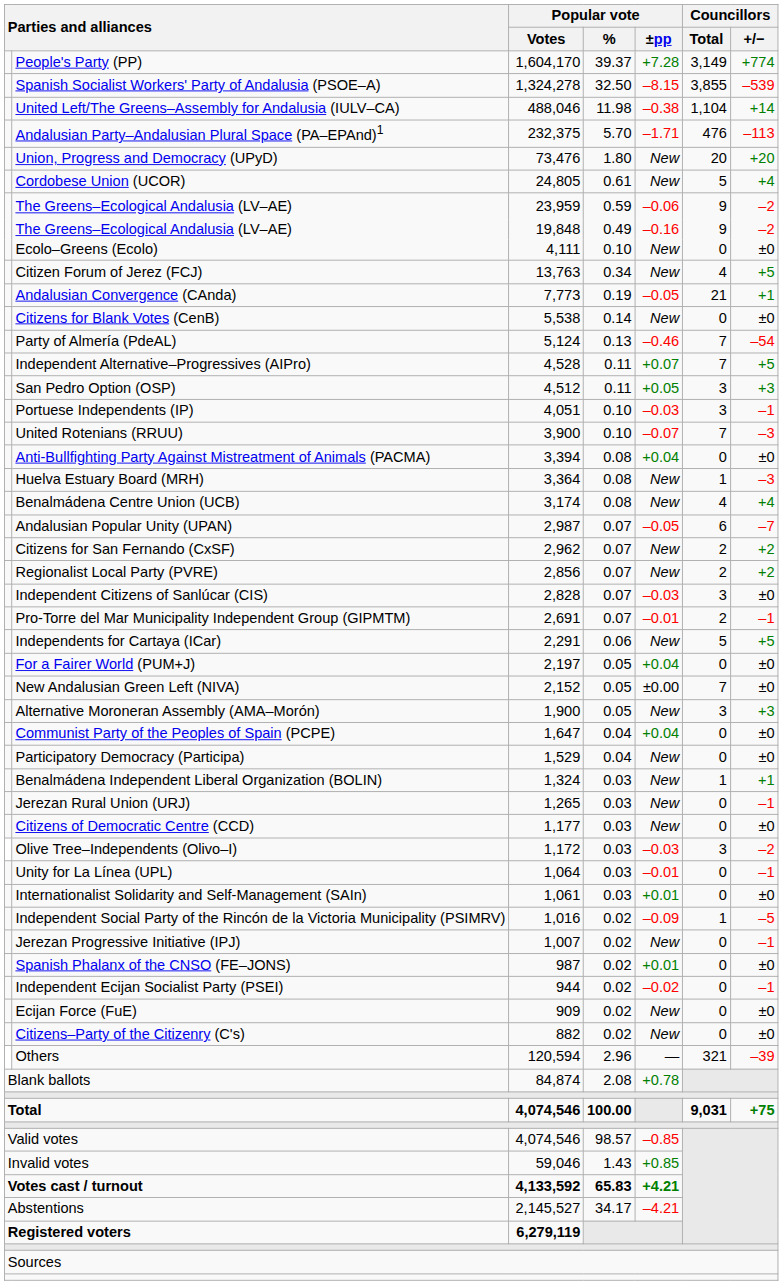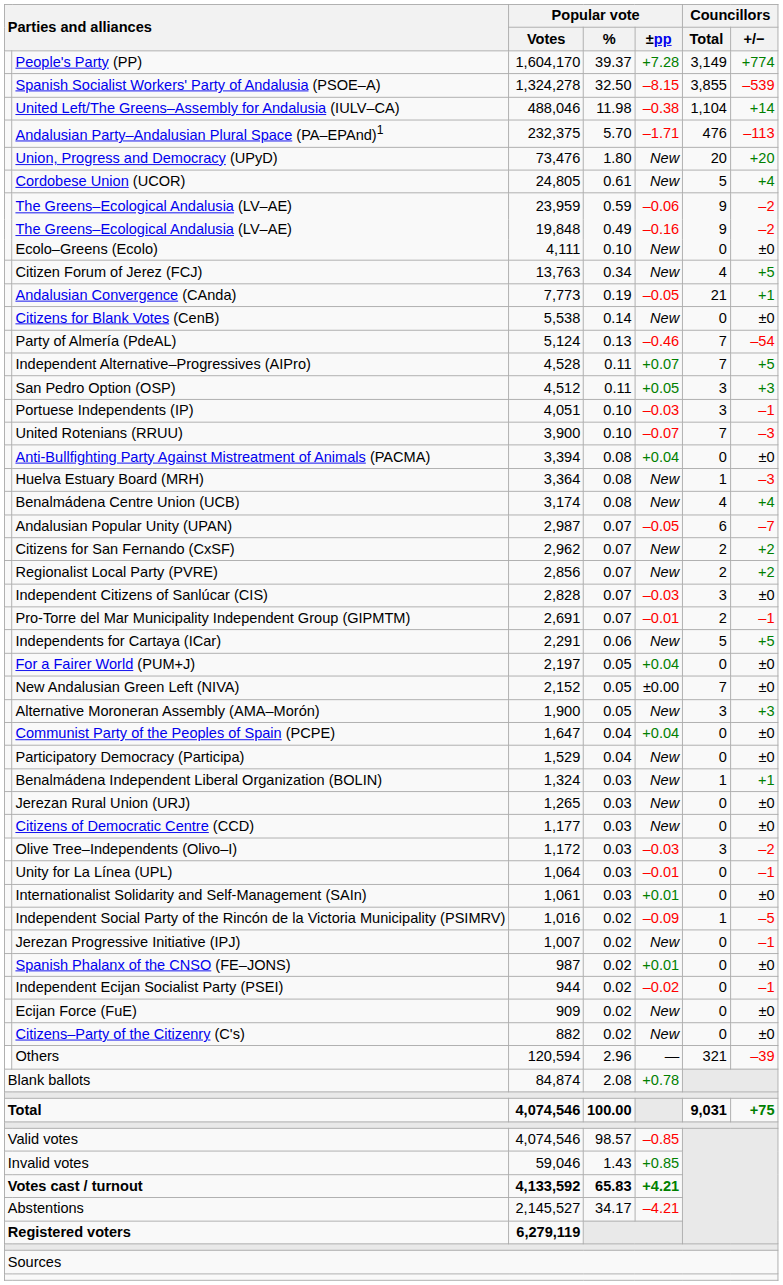(766, 803) –1 -> (766, 803) ±0
